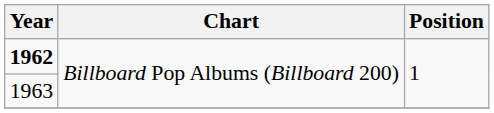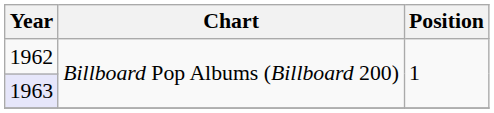(31, 56) bold -> (31, 56) normal
(31, 90) no background -> (31, 90) lavender background
